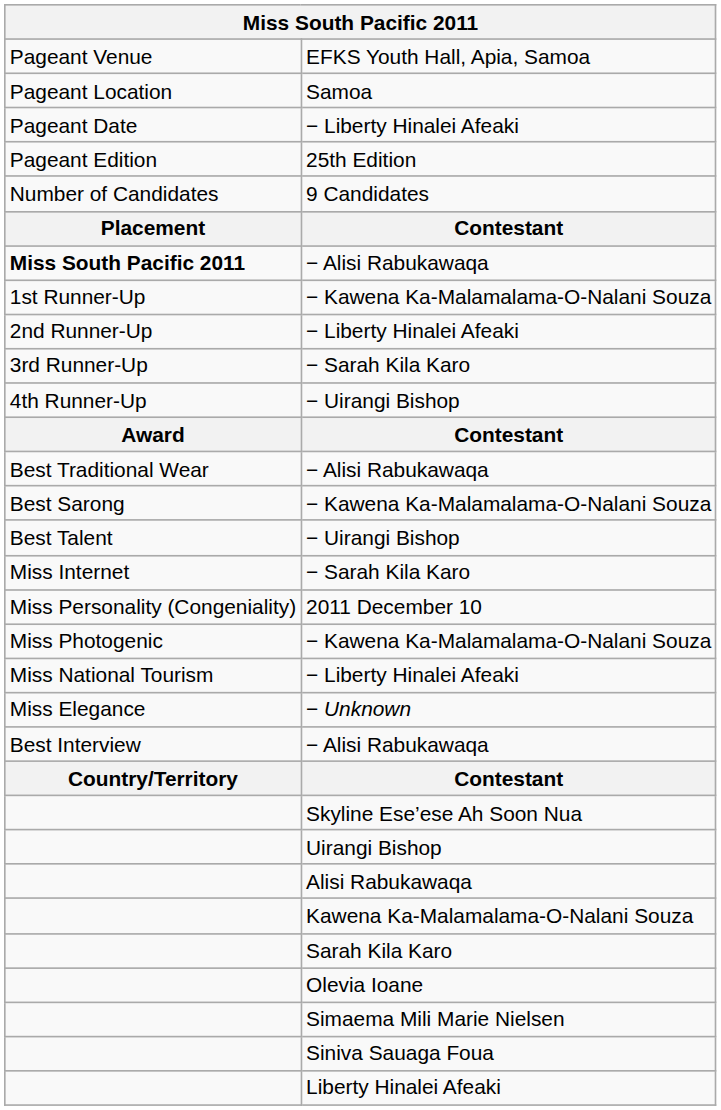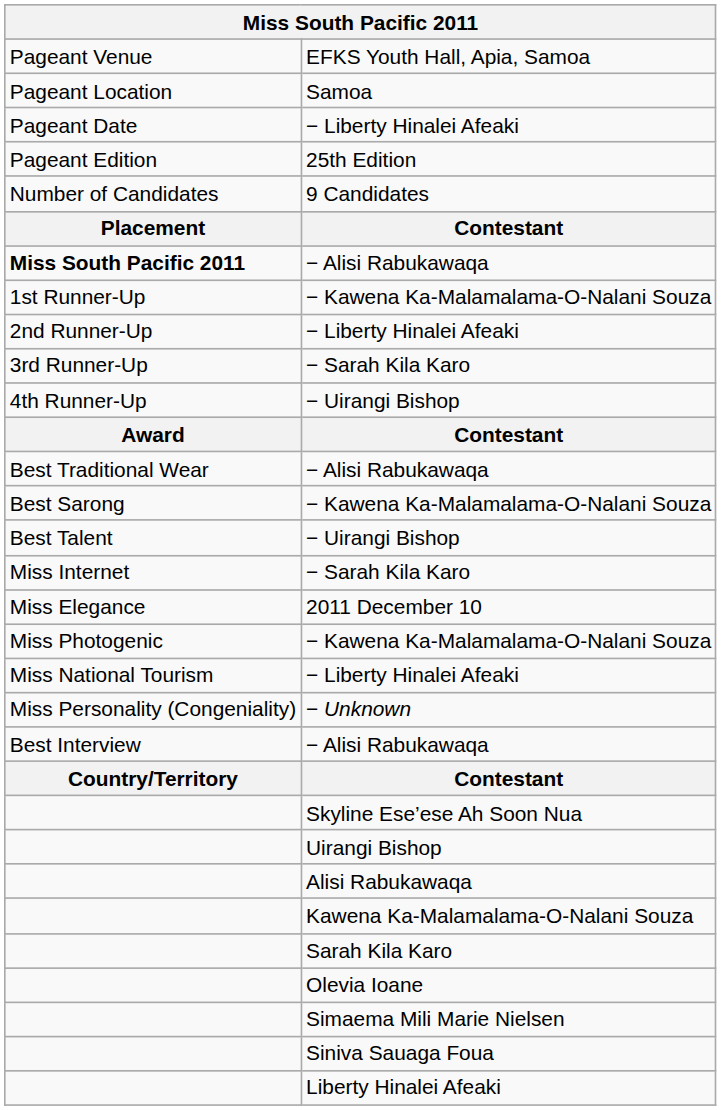(153, 606) Miss Personality (Congeniality) -> (78, 606) Miss Elegance
(78, 709) Miss Elegance -> (153, 709) Miss Personality (Congeniality)
